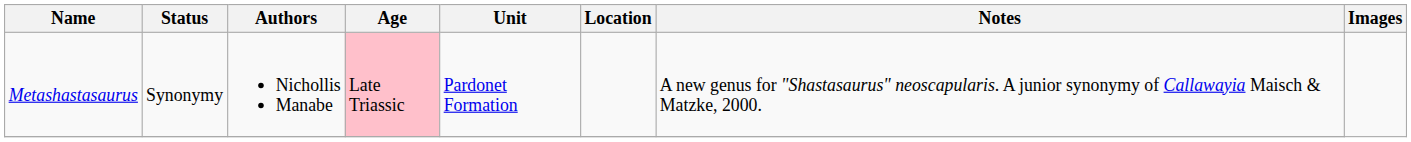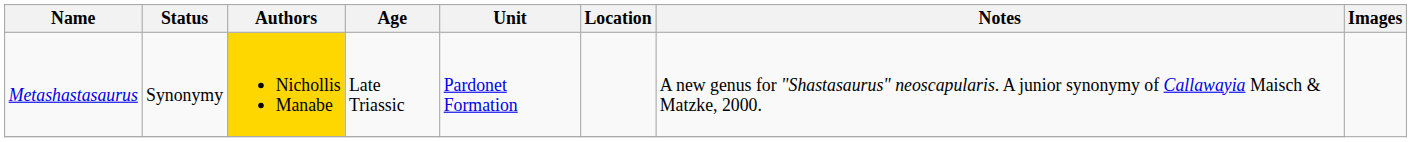(286, 95) no background -> (286, 95) gold background
(377, 94) pink background -> (377, 94) no background
